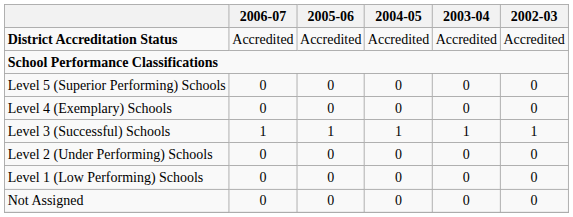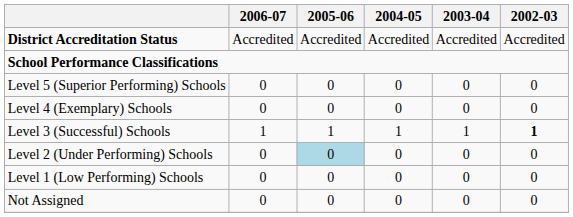(534, 131) normal -> (534, 131) bold
(331, 154) no background -> (331, 154) lightblue background
